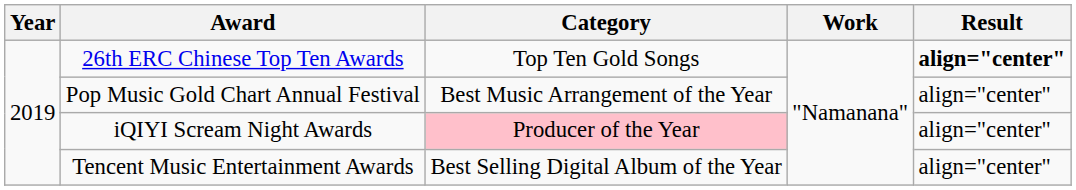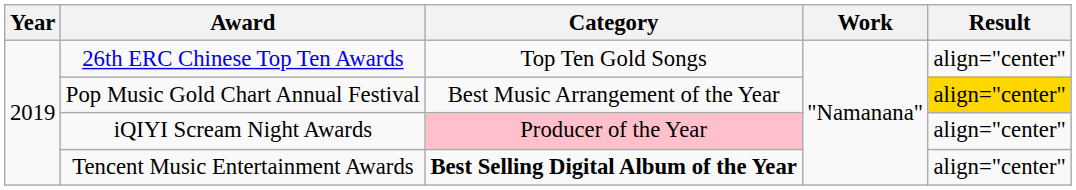(992, 58) bold -> (1000, 58) normal
(985, 94) no background -> (1000, 94) gold background
(606, 166) normal -> (614, 166) bold
